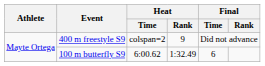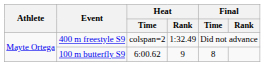(183, 40) 9 -> (183, 40) 1:32.49
(183, 54) 1:32.49 -> (183, 54) 9
(213, 54) 6 -> (213, 54) 8
